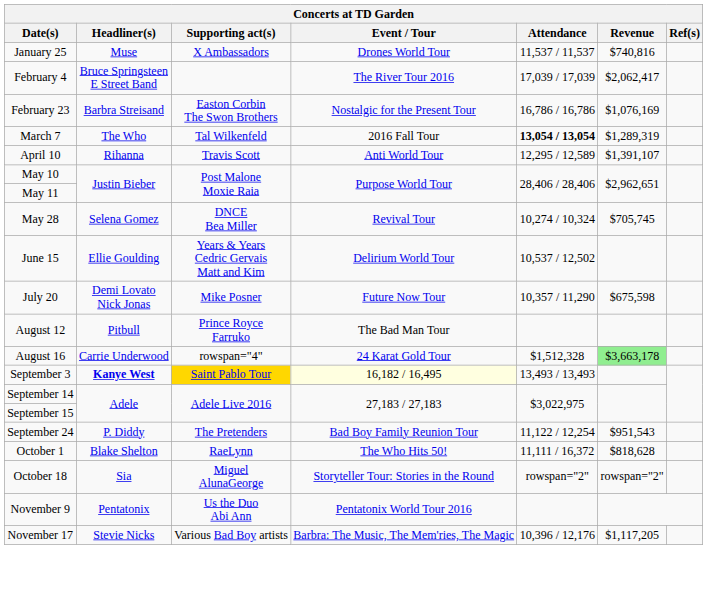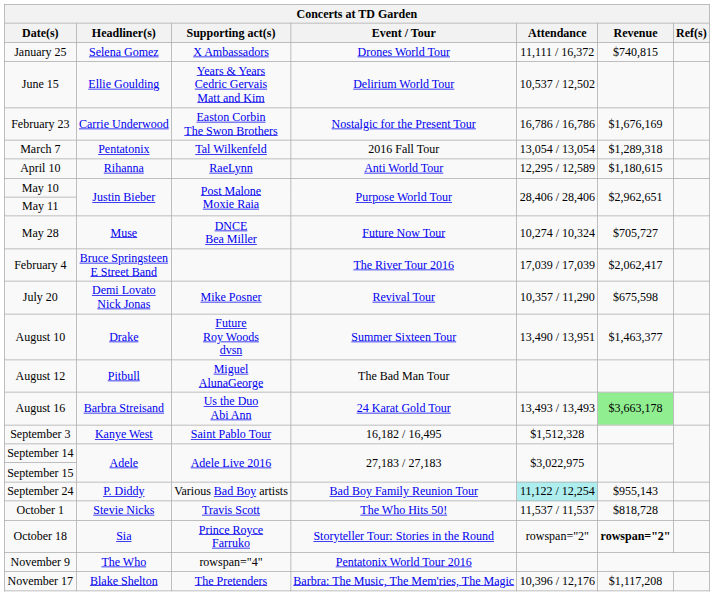(124, 52) Muse -> (124, 52) Selena Gomez
(557, 52) 11,537 / 11,537 -> (557, 52) 11,111 / 16,372
(632, 52) $740,816 -> (636, 52) $740,815
rows swapped: (40, 77) <-> (40, 258)
(124, 110) Barbra Streisand -> (124, 123) Carrie Underwood
(632, 110) $1,076,169 -> (636, 123) $1,676,169
(124, 136) The Who -> (124, 149) Pentatonix
(557, 136) bold -> (557, 149) normal
(632, 136) $1,289,319 -> (636, 149) $1,289,318
(231, 155) Travis Scott -> (231, 168) RaeLynn
(632, 155) $1,391,107 -> (636, 168) $1,180,615
(124, 219) Selena Gomez -> (124, 232) Muse
(404, 219) Revival Tour -> (404, 232) Future Now Tour
(632, 219) $705,745 -> (636, 232) $705,727
(404, 297) Future Now Tour -> (404, 297) Revival Tour
+ row: (40, 336)
(231, 330) Prince Royce Farruko -> (231, 376) Miguel AlunaGeorge
(124, 355) Carrie Underwood -> (124, 408) Barbra Streisand
(231, 355) rowspan="4" -> (231, 408) Us the Duo Abi Ann
(557, 355) $1,512,328 -> (557, 408) 13,493 / 13,493
(124, 374) bold -> (124, 434) normal
(231, 374) gold background -> (231, 434) no background
(404, 374) lightyellow background -> (404, 434) no background
(557, 374) 13,493 / 13,493 -> (557, 434) $1,512,328
(231, 432) The Pretenders -> (231, 491) Various Bad Boy artists
(557, 432) no background -> (557, 491) paleturquoise background
(632, 432) $951,543 -> (636, 491) $955,143
(124, 451) Blake Shelton -> (124, 510) Stevie Nicks
(231, 451) RaeLynn -> (231, 510) Travis Scott
(557, 451) 11,111 / 16,372 -> (557, 510) 11,537 / 11,537
(632, 451) $818,628 -> (636, 510) $818,728
(231, 476) Miguel AlunaGeorge -> (231, 536) Prince Royce Farruko
(632, 476) normal -> (636, 536) bold
(124, 509) Pentatonix -> (124, 562) The Who
(231, 509) Us the Duo Abi Ann -> (231, 562) rowspan="4"
(124, 535) Stevie Nicks -> (124, 581) Blake Shelton
(231, 535) Various Bad Boy artists -> (231, 581) The Pretenders
(632, 535) $1,117,205 -> (636, 581) $1,117,208
